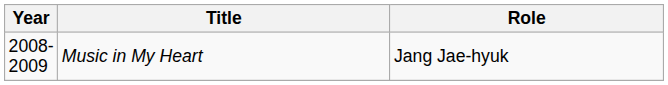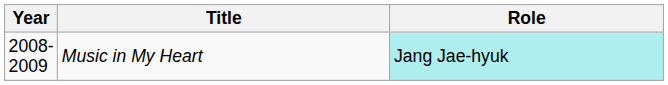(451, 56) no background -> (451, 56) paleturquoise background
